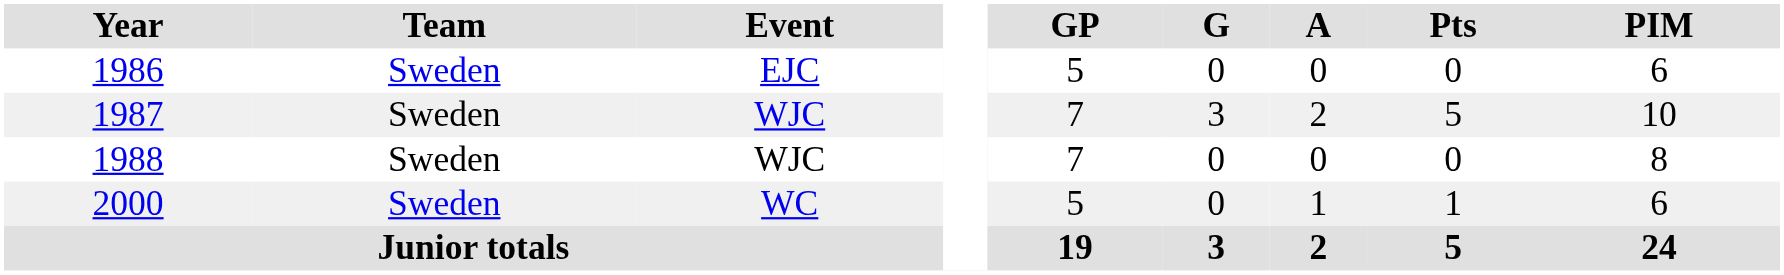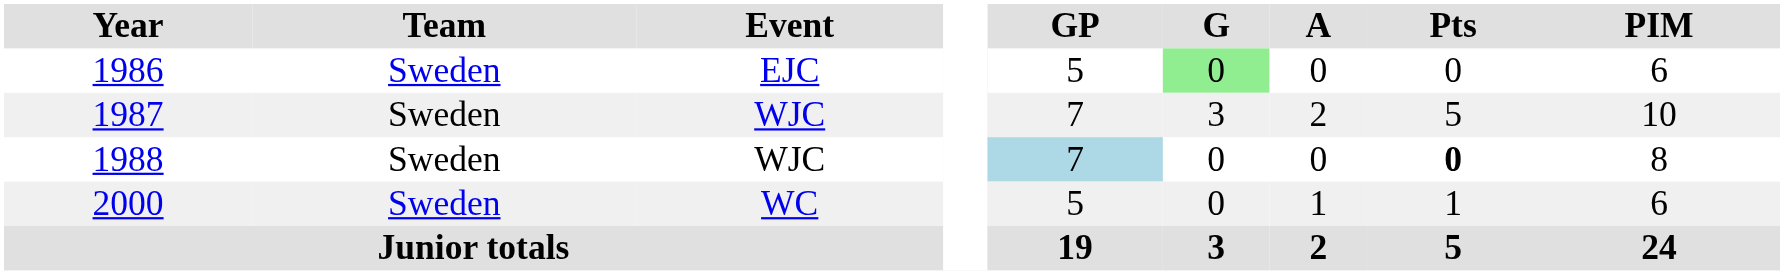(1216, 69) no background -> (1216, 69) lightgreen background
(1075, 158) no background -> (1075, 158) lightblue background
(1453, 158) normal -> (1453, 158) bold
